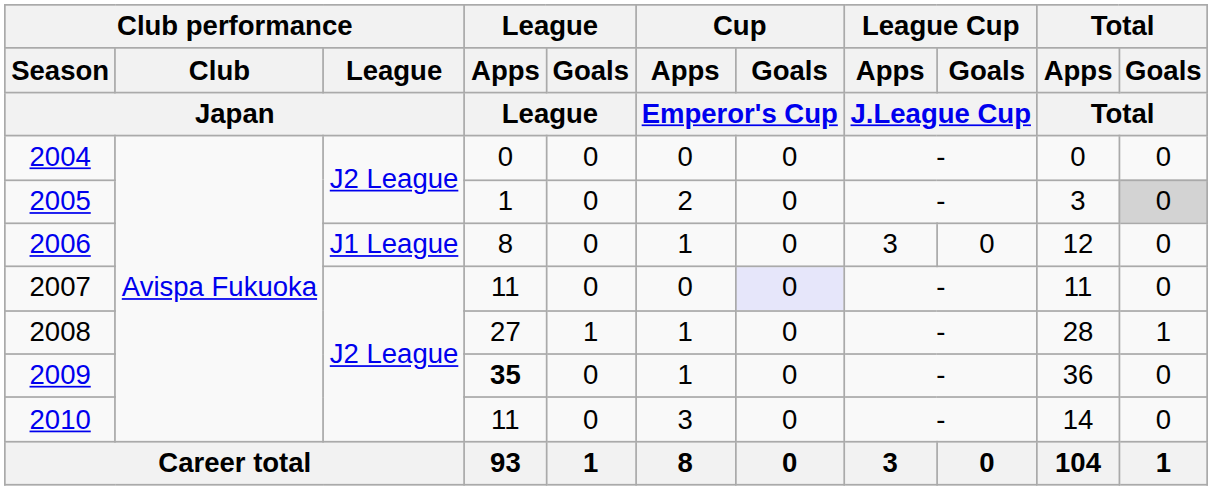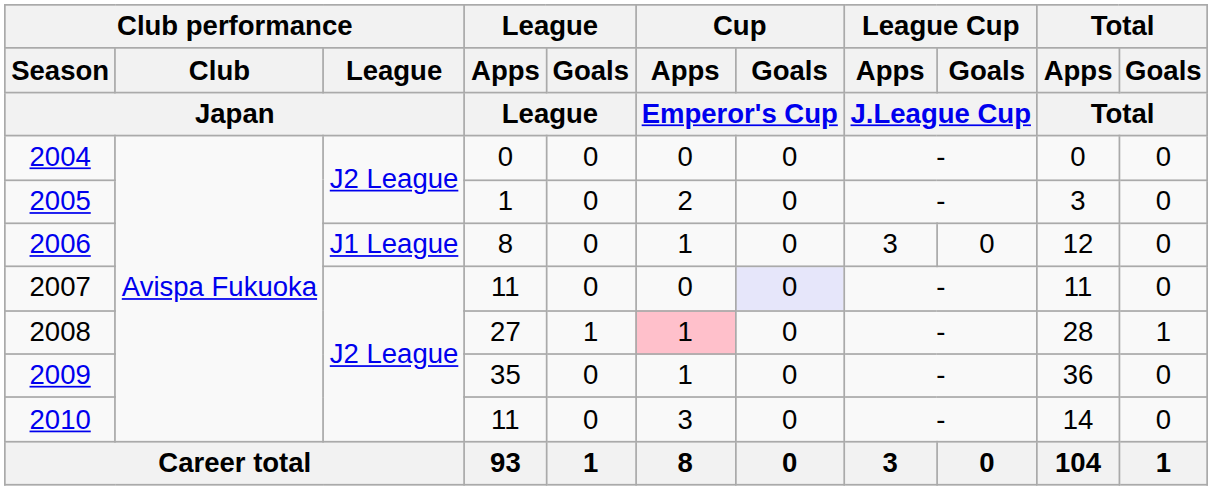(1163, 200) lightgrey background -> (1163, 200) no background
(685, 331) no background -> (685, 331) pink background
(505, 375) bold -> (505, 375) normal
